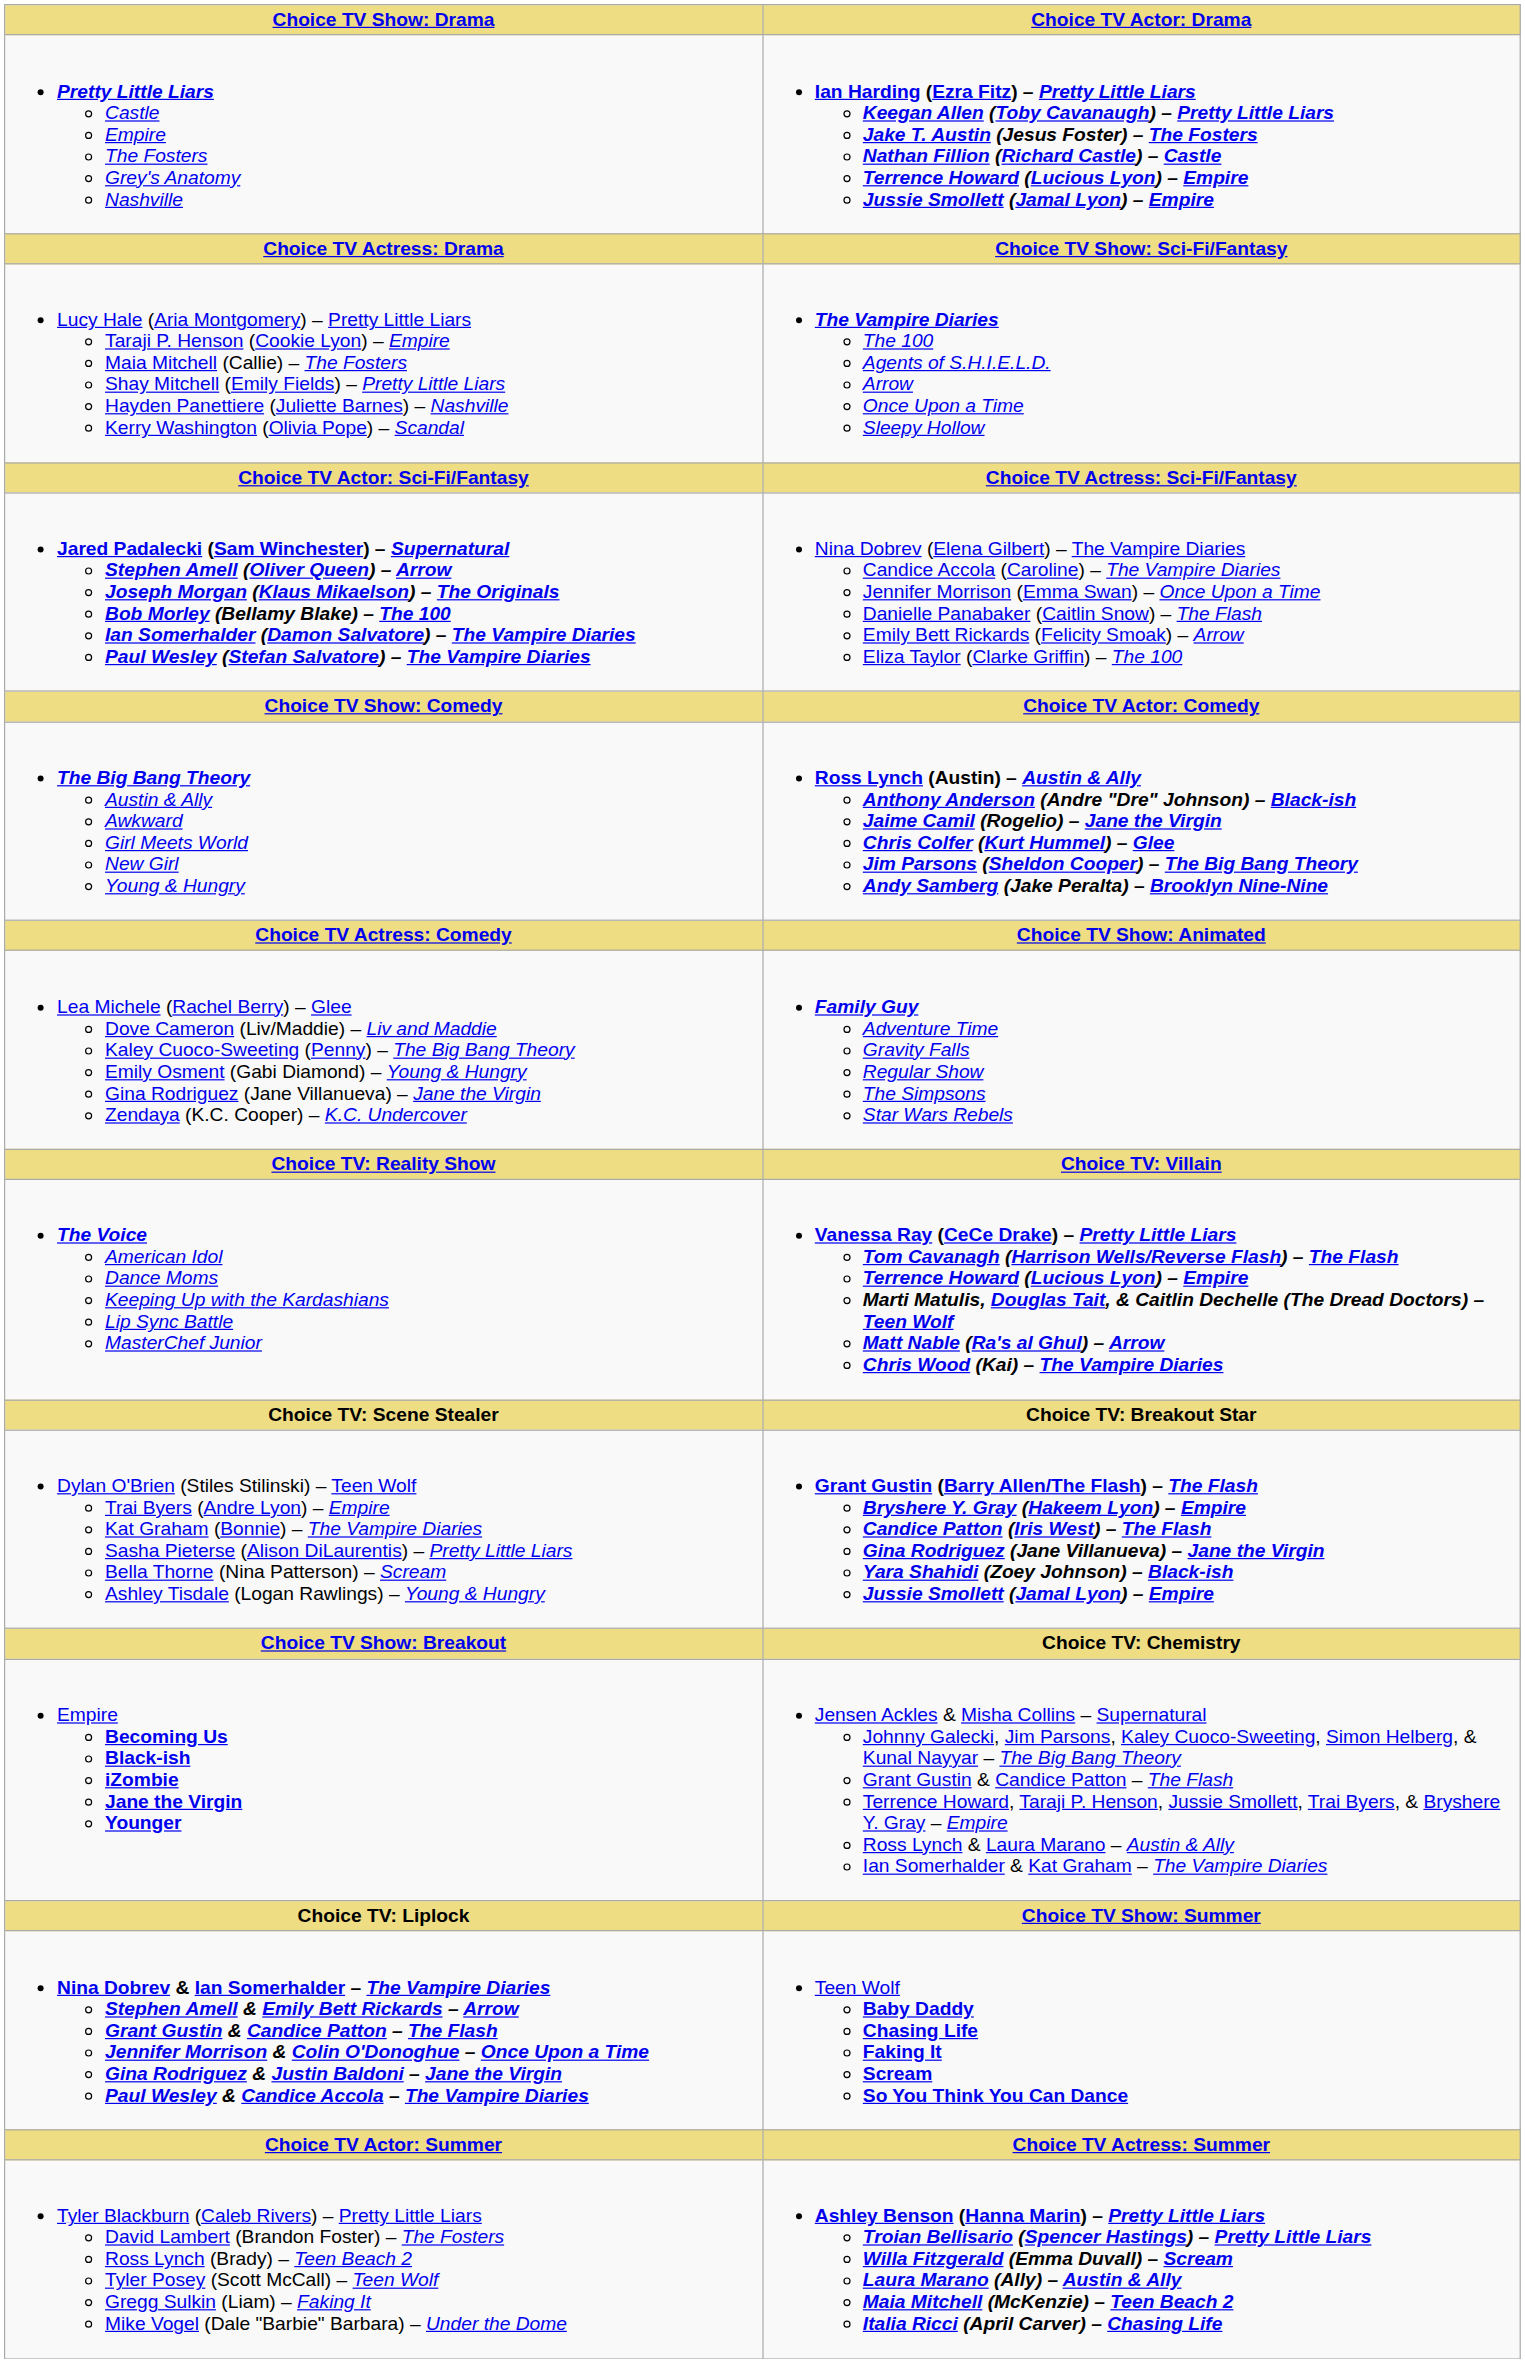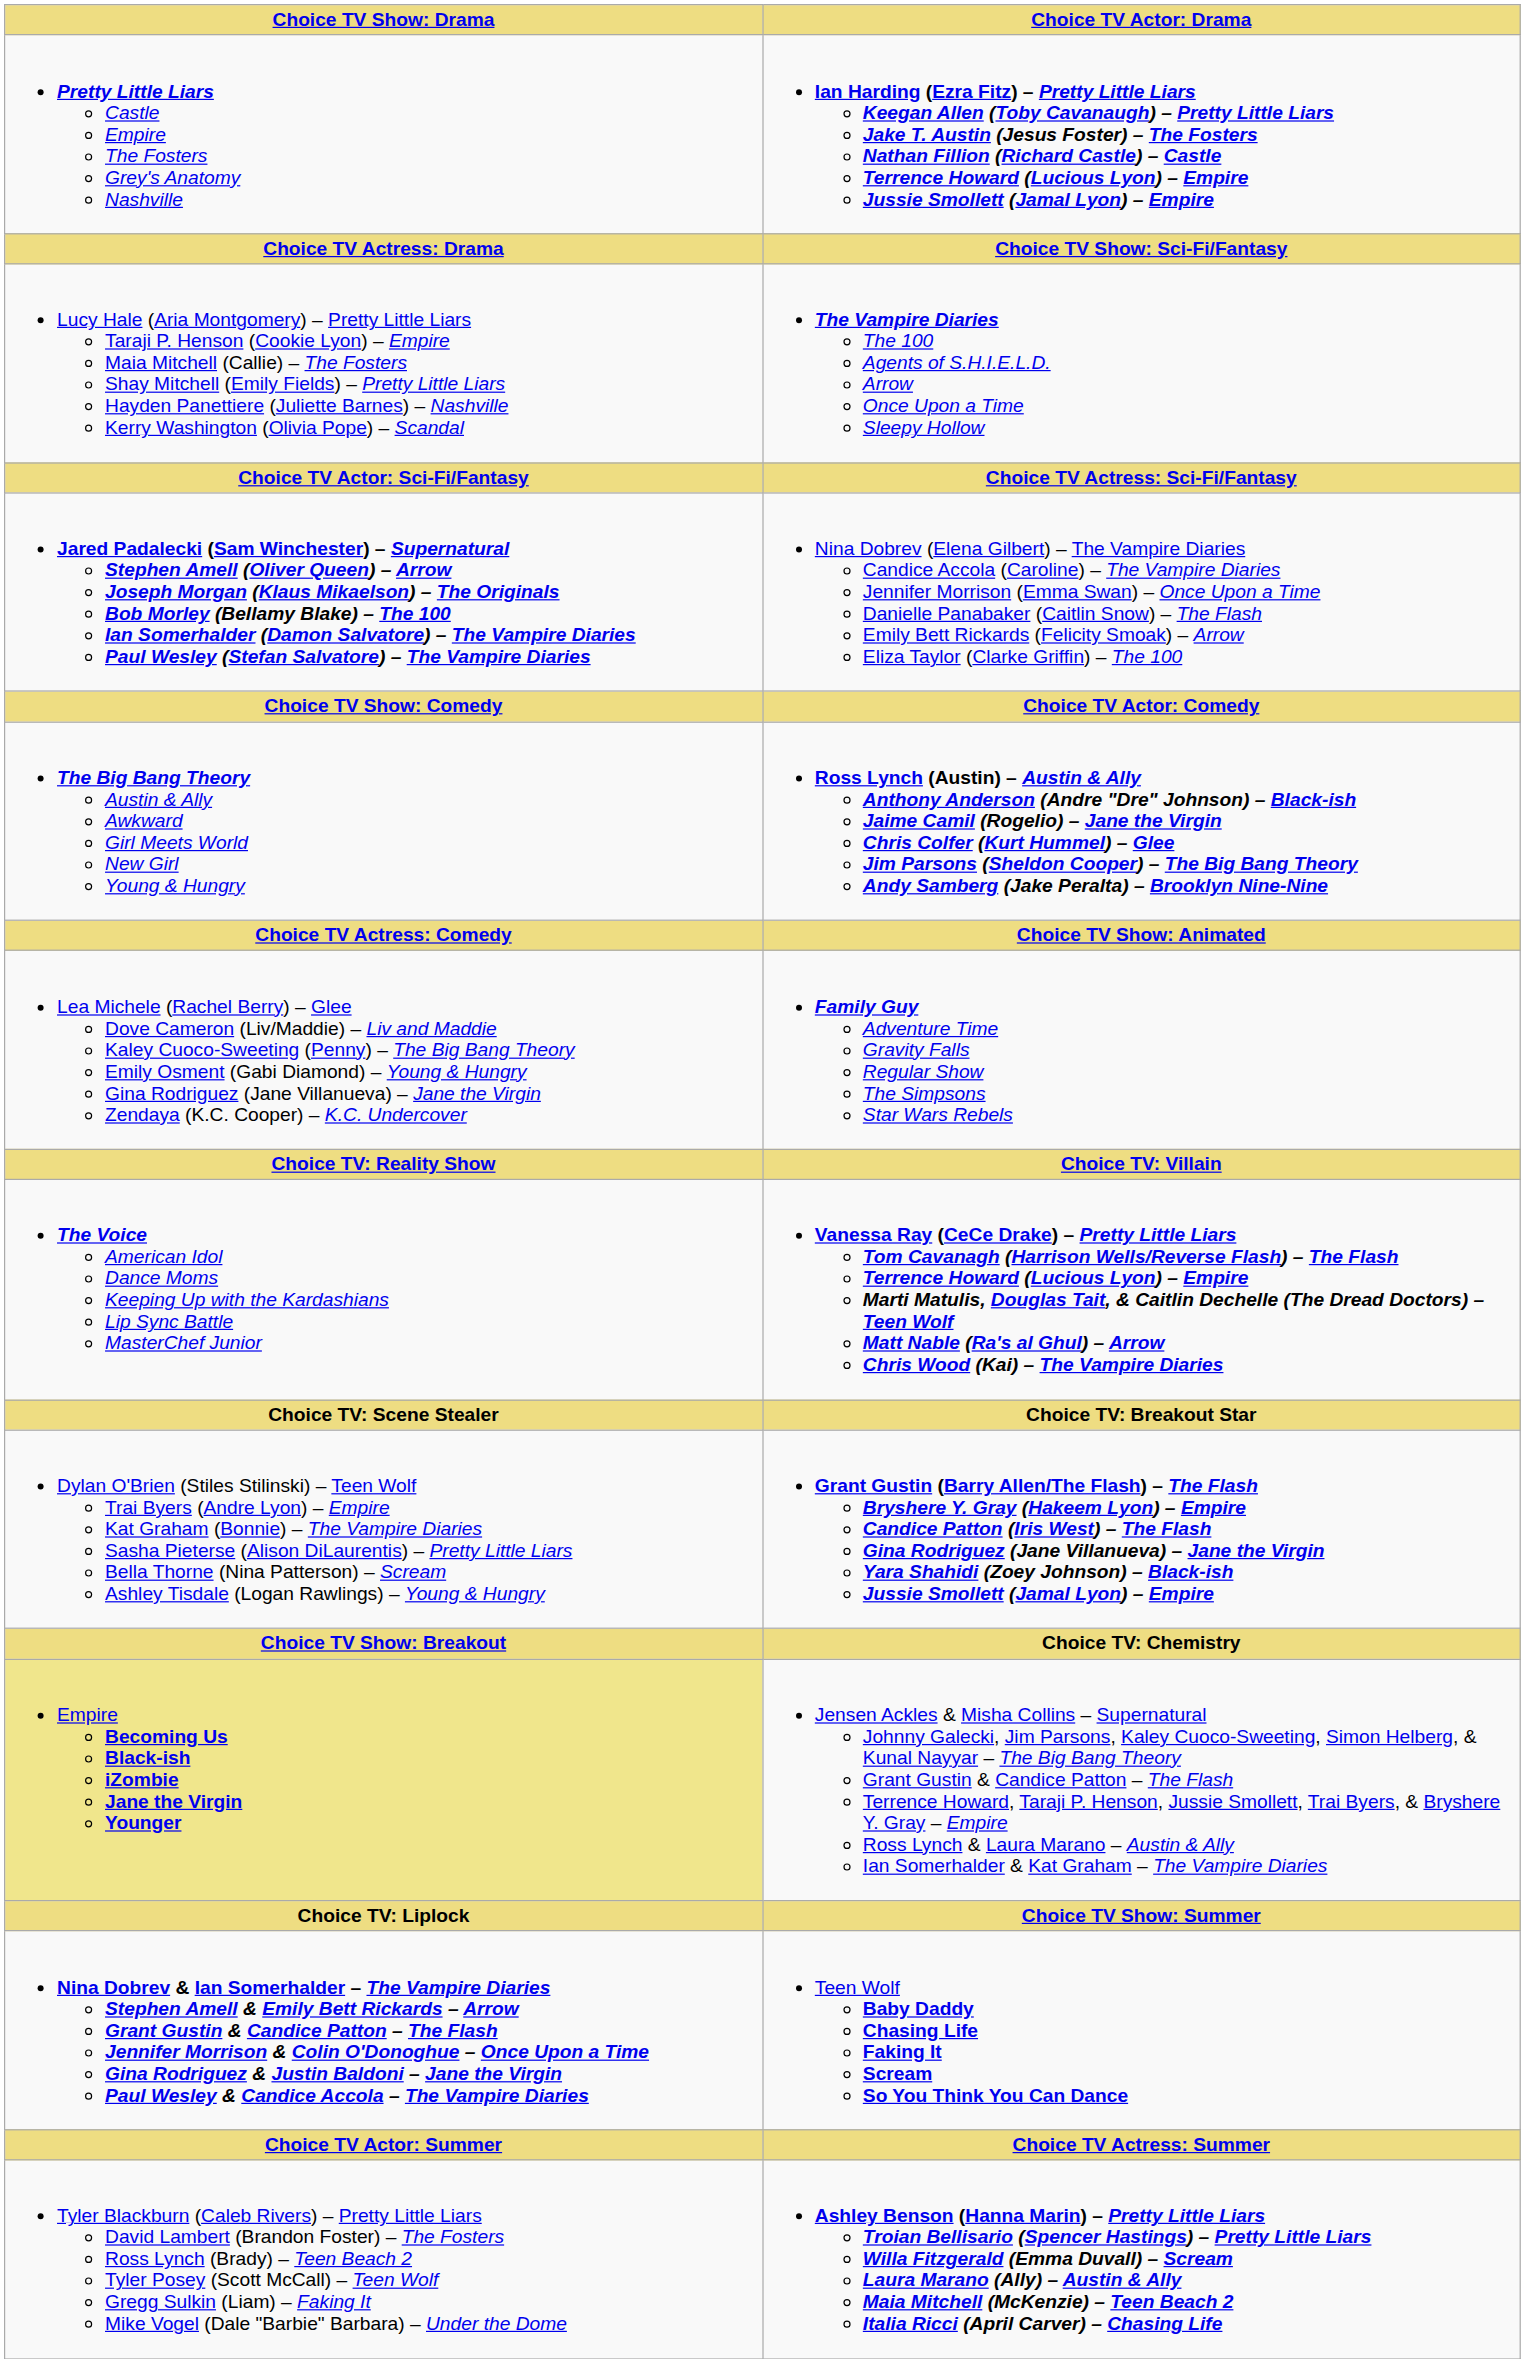(384, 1769) no background -> (384, 1769) khaki background
